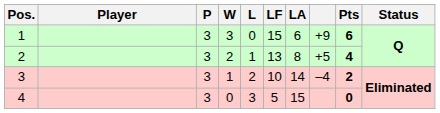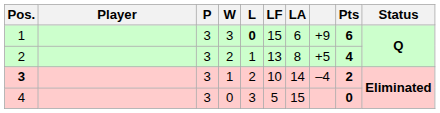(252, 35) normal -> (252, 35) bold
(21, 77) normal -> (21, 77) bold
